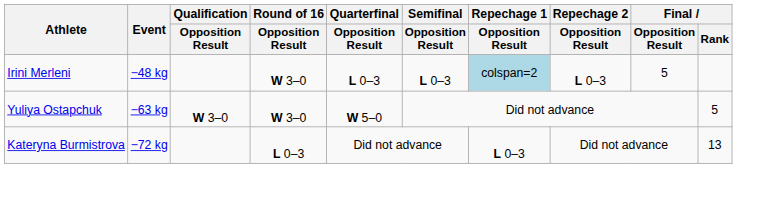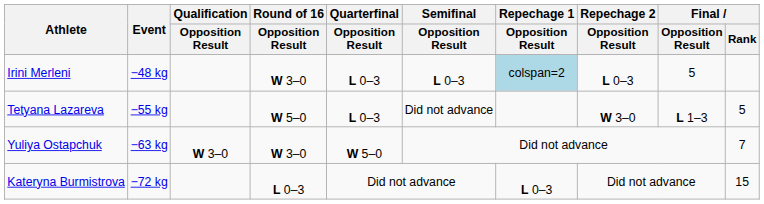+ row: (56, 109)
(715, 109) 5 -> (742, 146) 7
(715, 146) 13 -> (742, 182) 15
